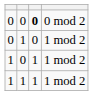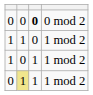(11, 40) 0 -> (11, 40) 1
(11, 80) 1 -> (11, 80) 0
(23, 80) no background -> (23, 80) khaki background
